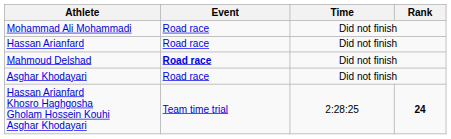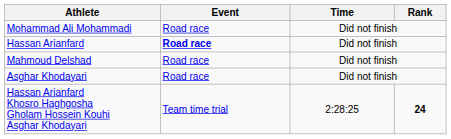(186, 45) normal -> (187, 45) bold
(187, 60) bold -> (186, 60) normal
